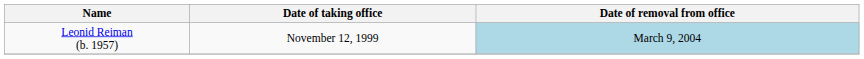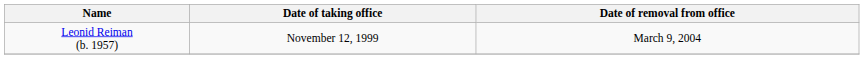(667, 38) lightblue background -> (667, 38) no background
